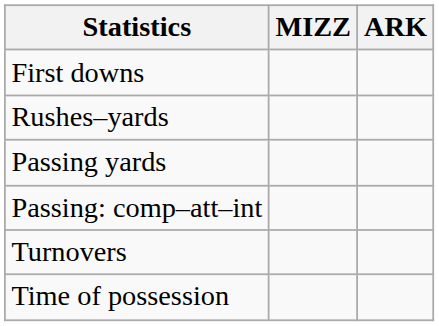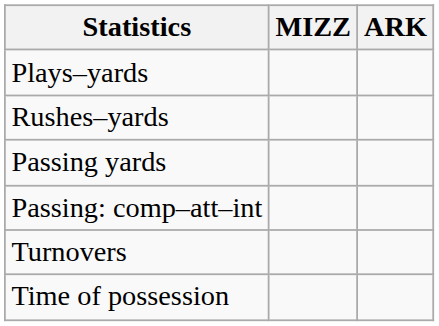- row: (78, 72)
+ row: (80, 72)
